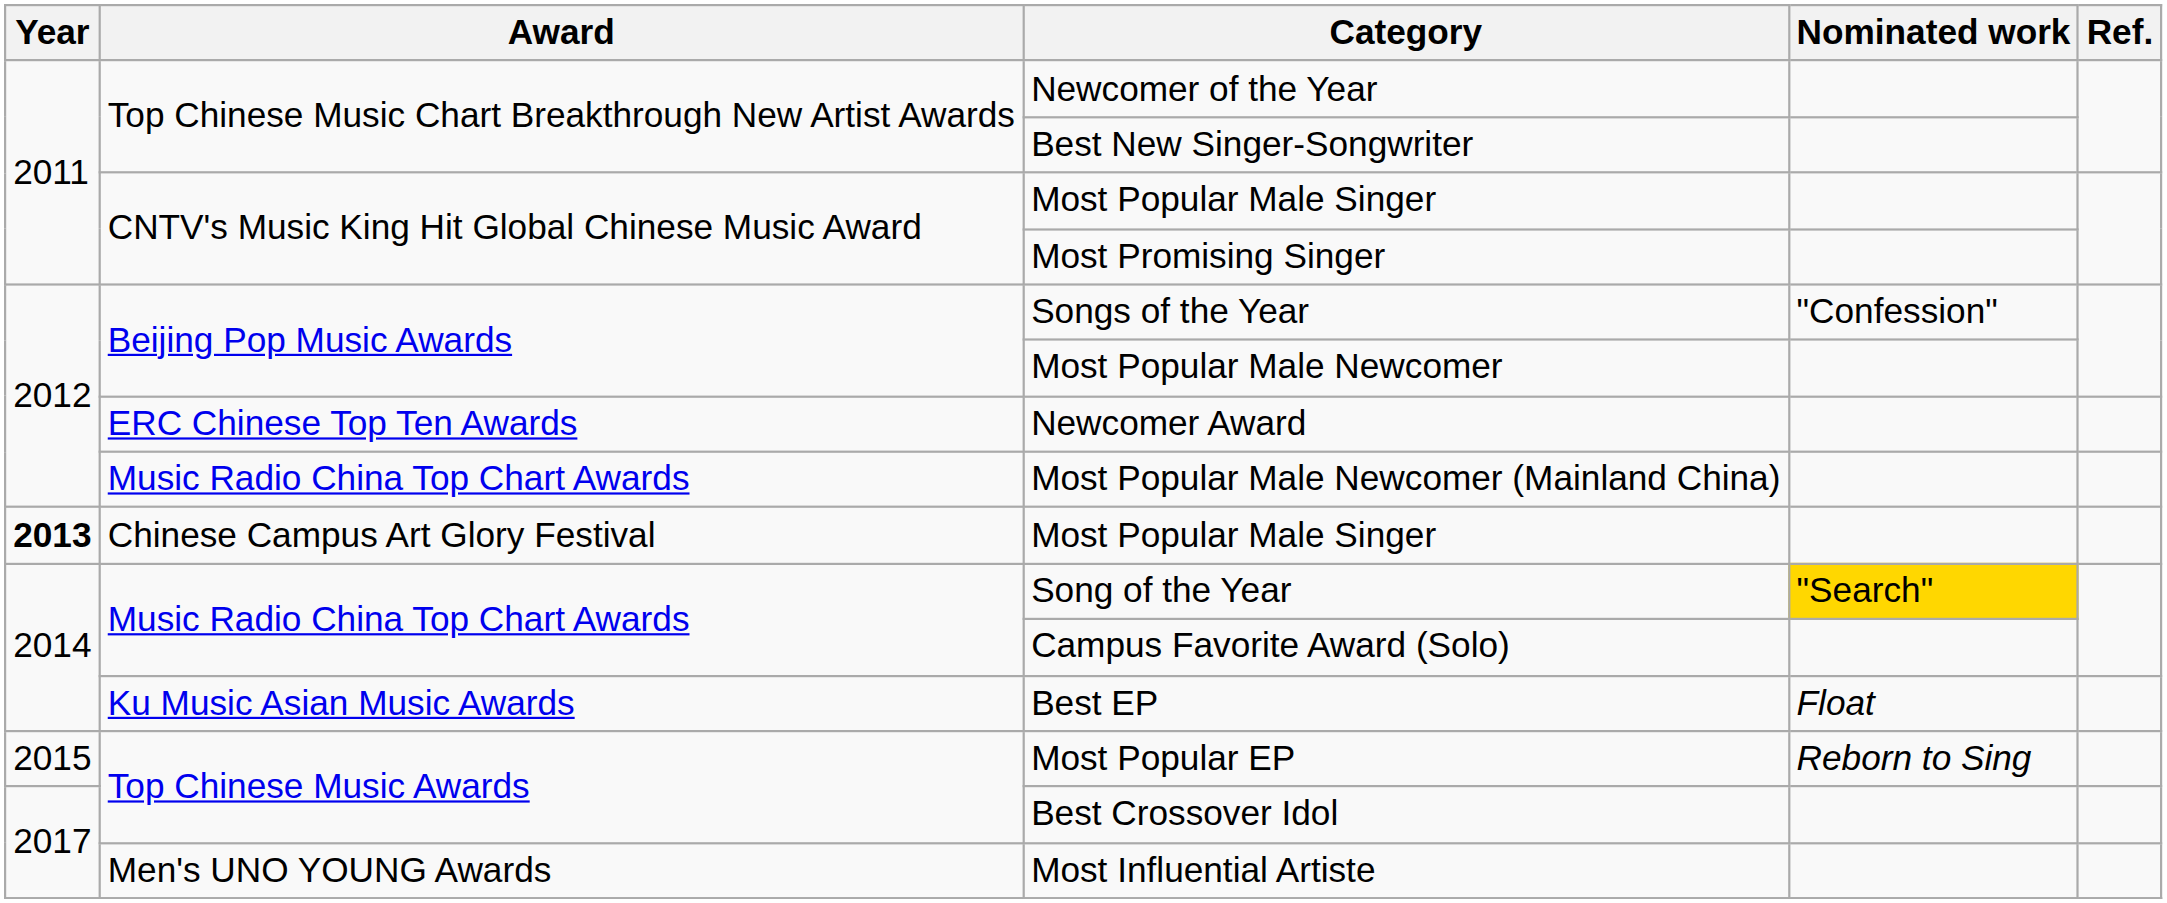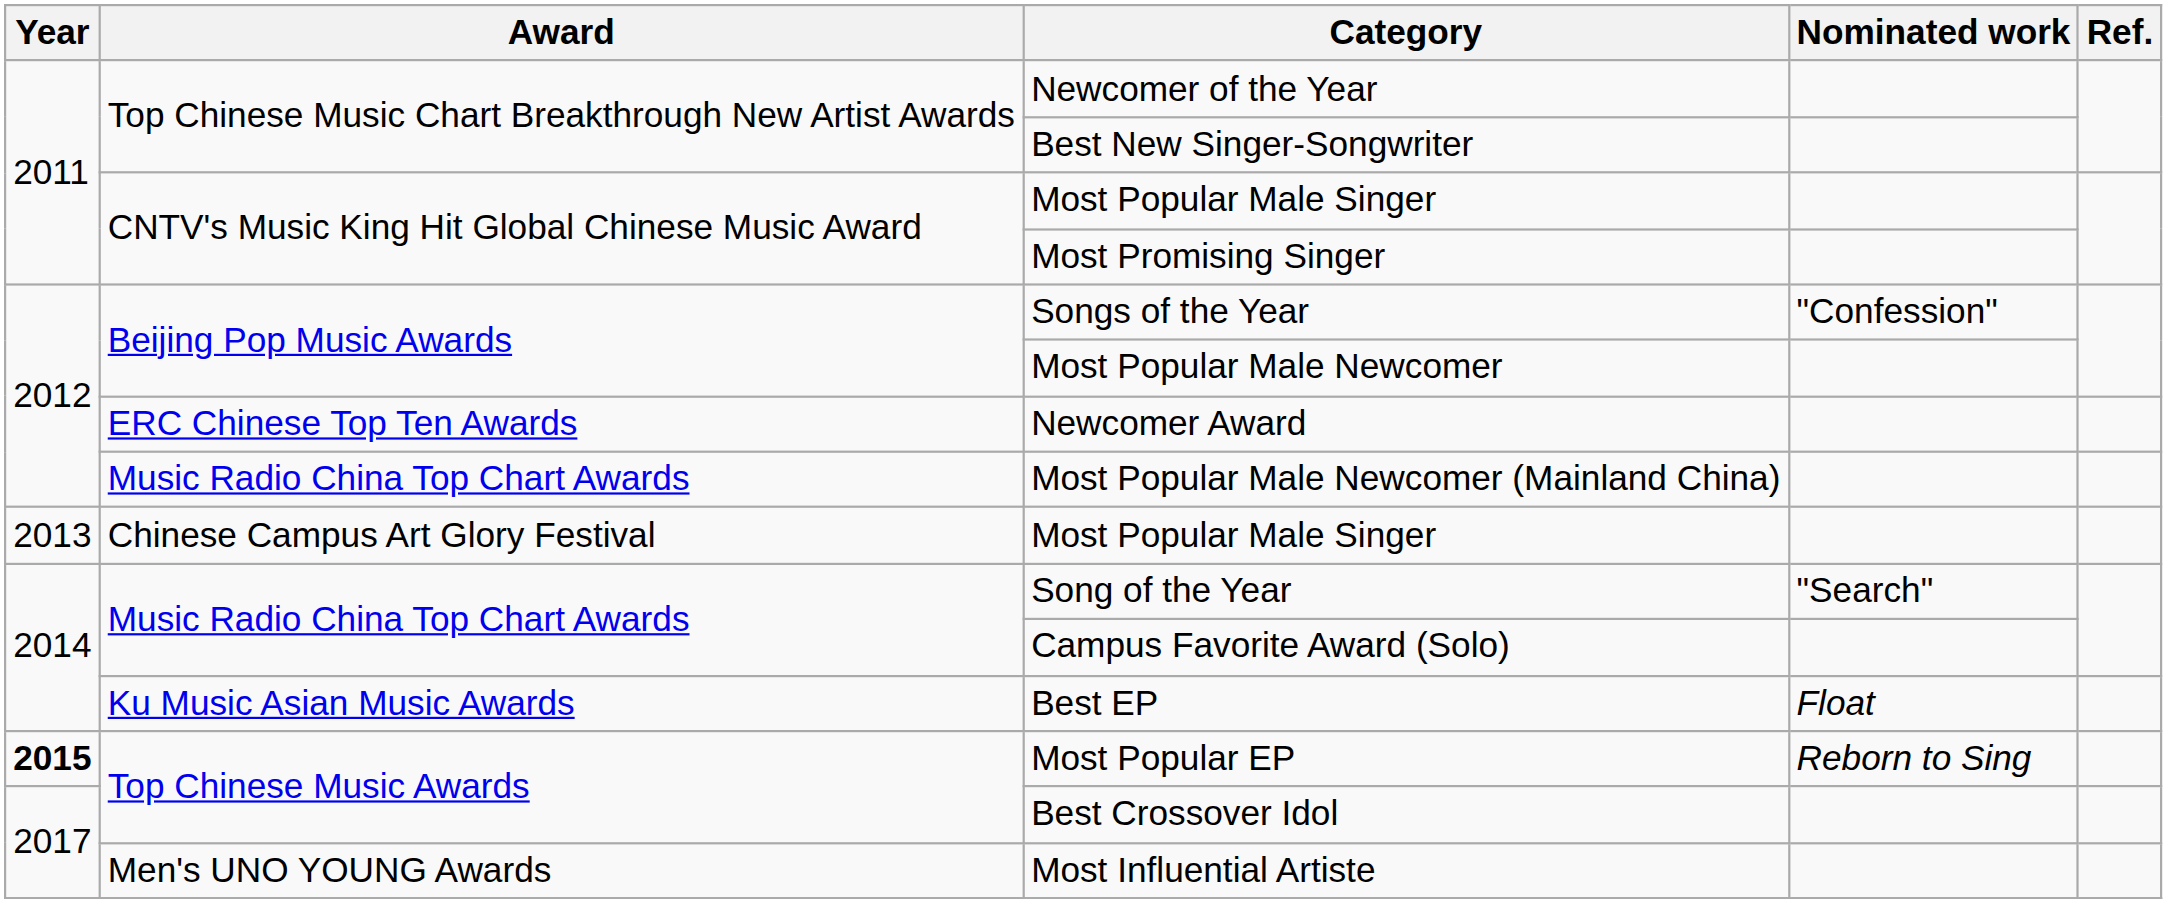(52, 534) bold -> (52, 534) normal
(1865, 590) gold background -> (1865, 590) no background
(52, 758) normal -> (52, 758) bold
